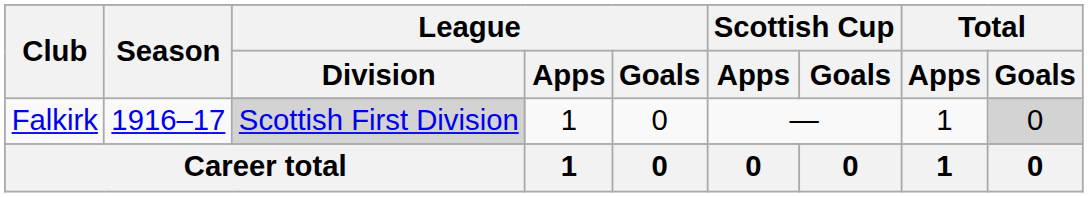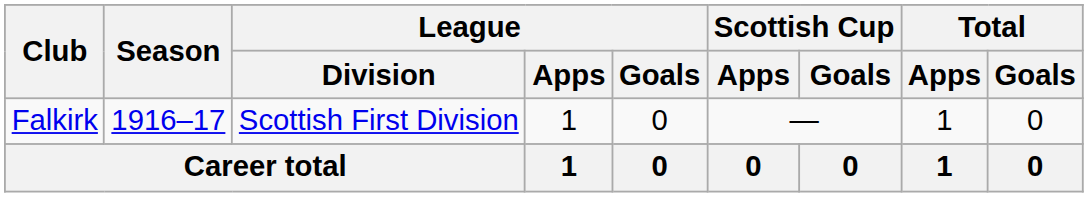(379, 120) lightgrey background -> (379, 120) no background
(1035, 120) lightgrey background -> (1035, 120) no background
